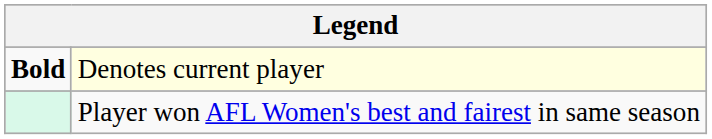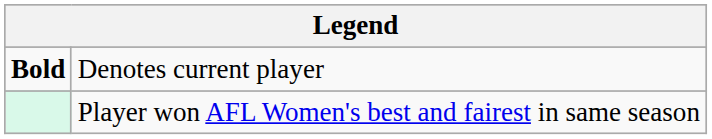(201, 68) lightyellow background -> (201, 68) no background
